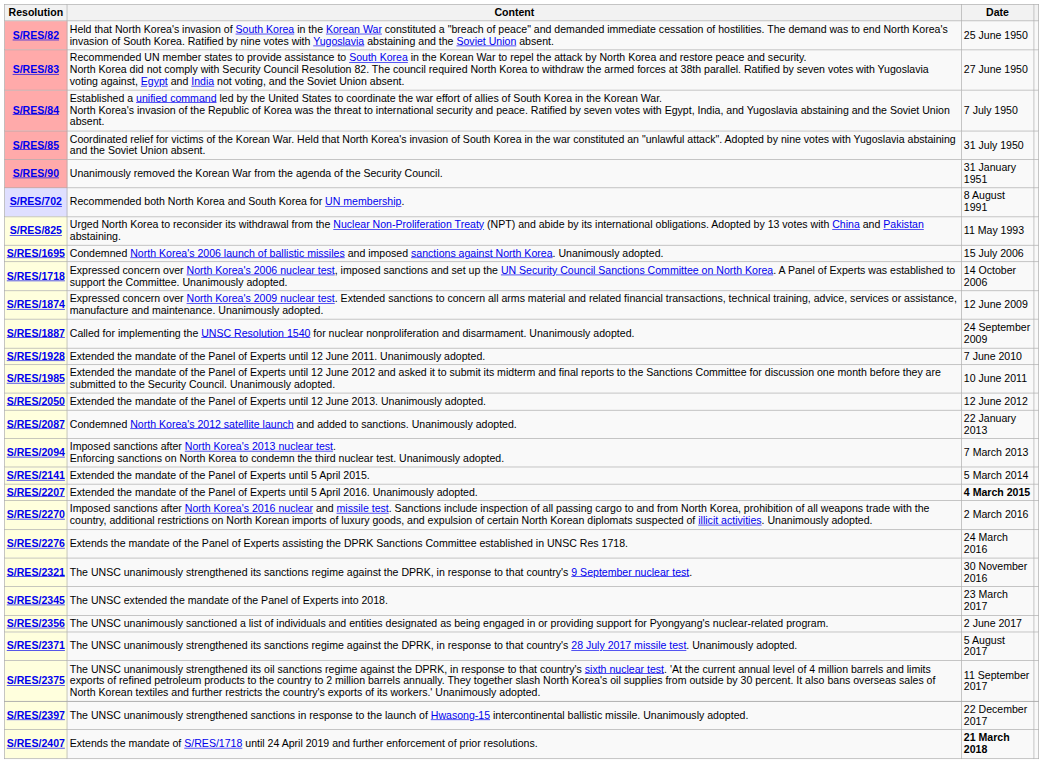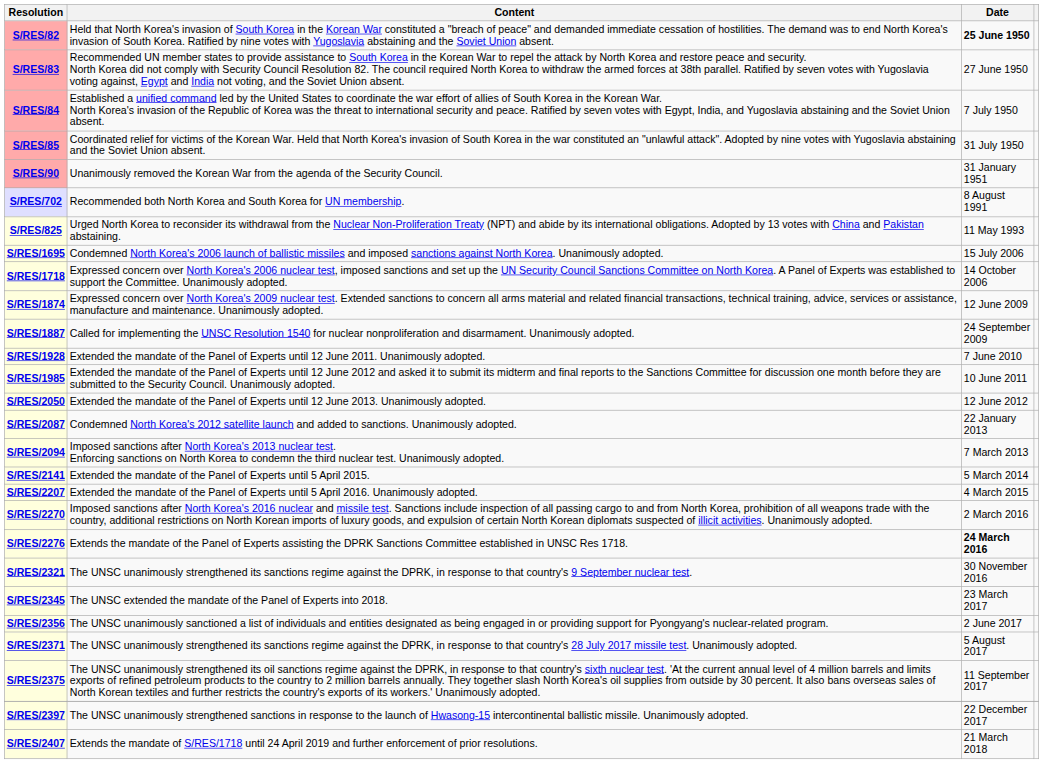(996, 35) normal -> (997, 35) bold
(997, 492) bold -> (996, 492) normal
(986, 543) normal -> (987, 543) bold
(987, 744) bold -> (986, 744) normal
